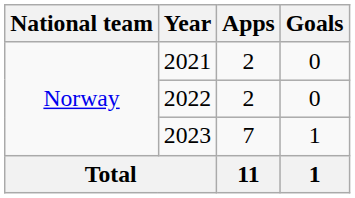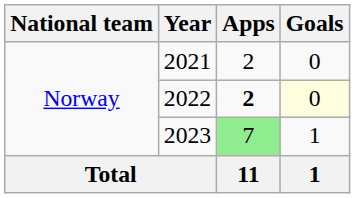(248, 98) normal -> (248, 98) bold
(315, 98) no background -> (315, 98) lightyellow background
(248, 135) no background -> (248, 135) lightgreen background
